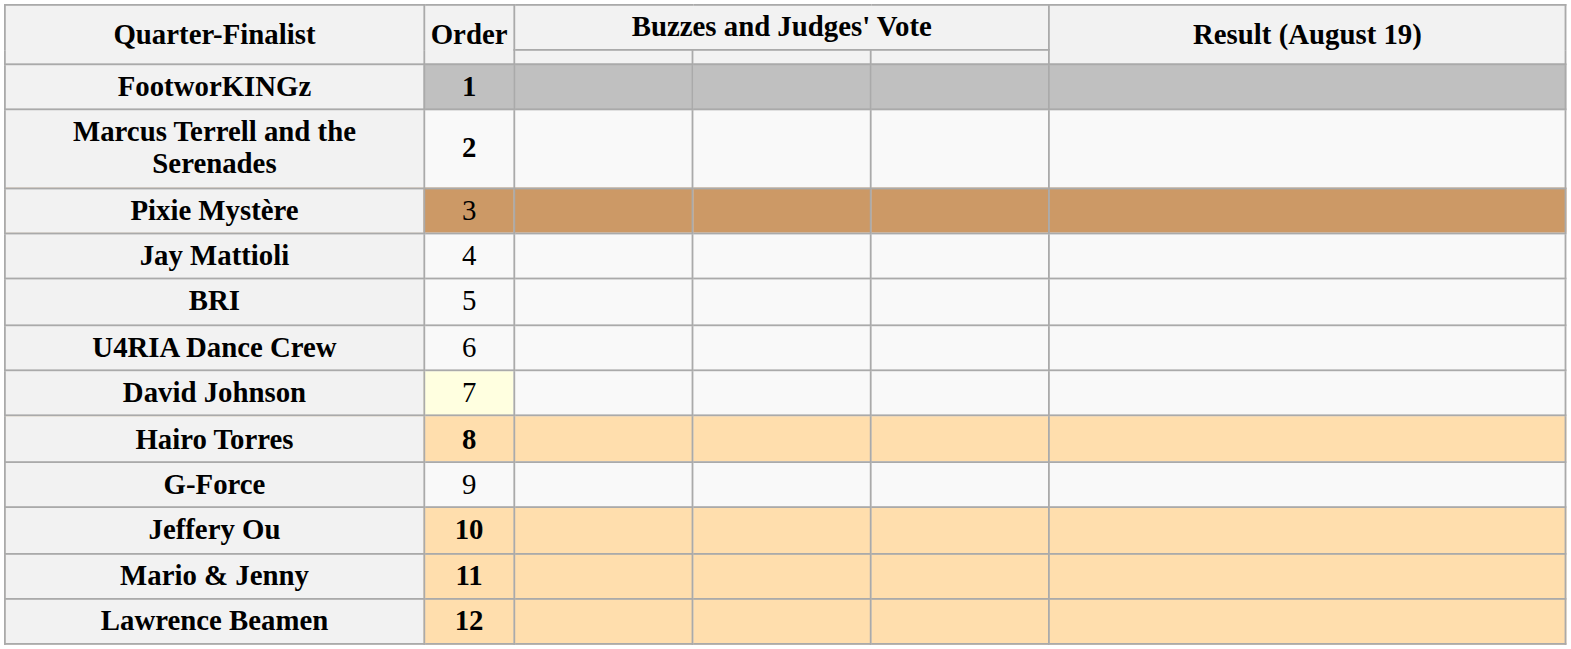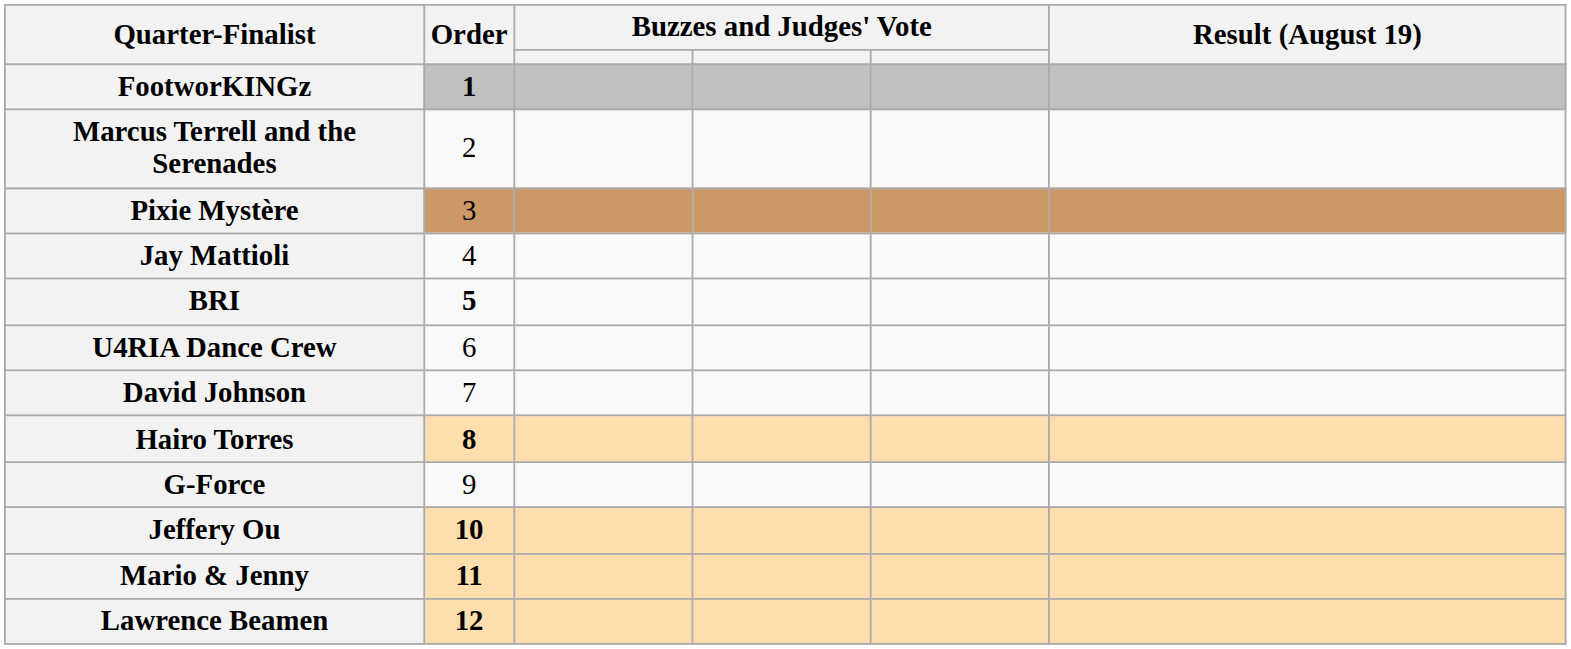(469, 148) bold -> (469, 148) normal
(469, 301) normal -> (469, 301) bold
(469, 392) lightyellow background -> (469, 392) no background
